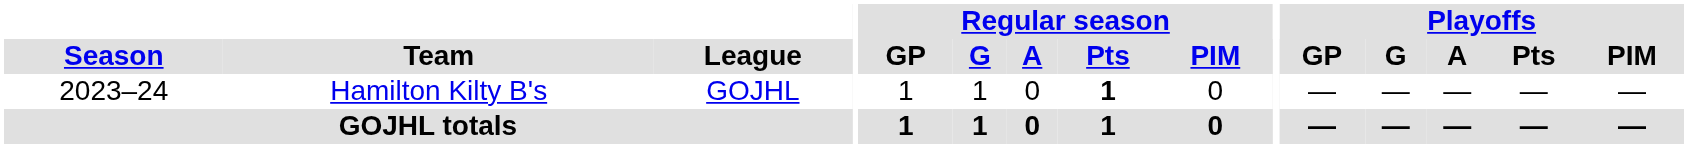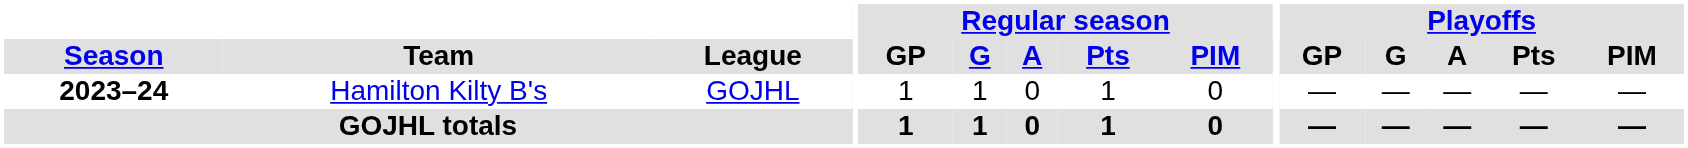(114, 91) normal -> (114, 91) bold
(1108, 91) bold -> (1108, 91) normal
